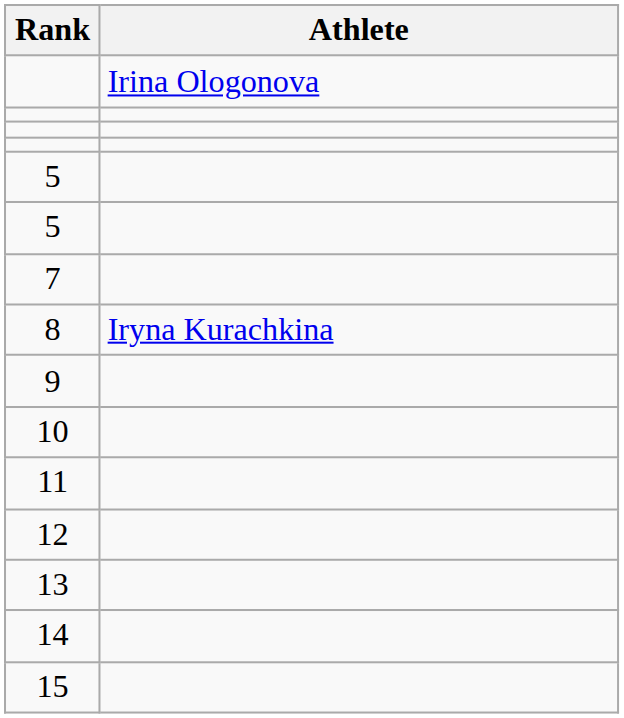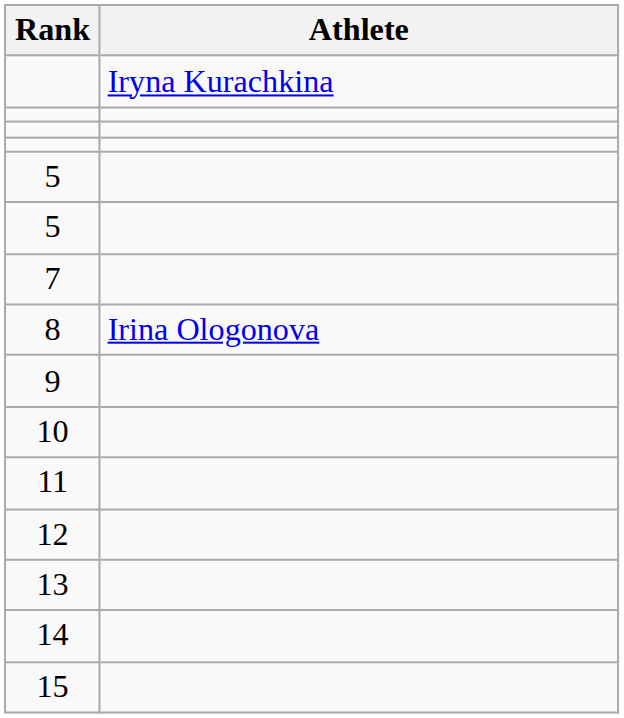(213, 81) Irina Ologonova -> (221, 81) Iryna Kurachkina
(221, 329) Iryna Kurachkina -> (213, 329) Irina Ologonova
